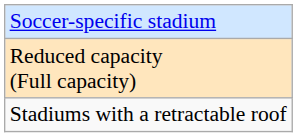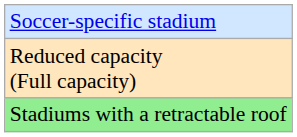(148, 114) no background -> (148, 114) lightgreen background
